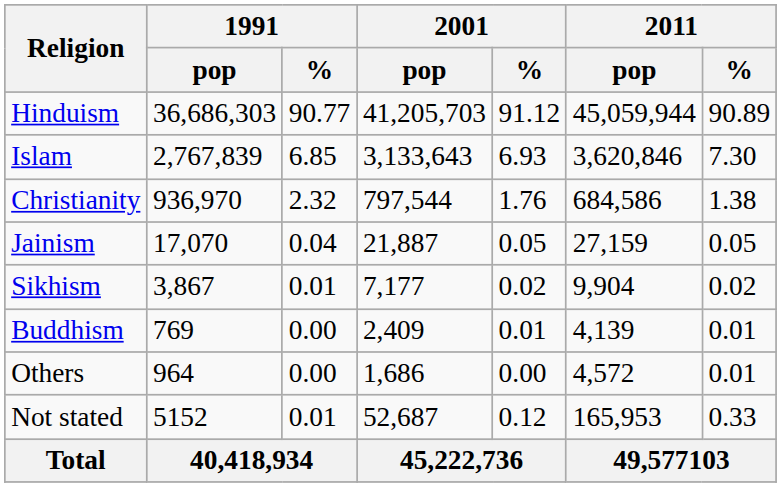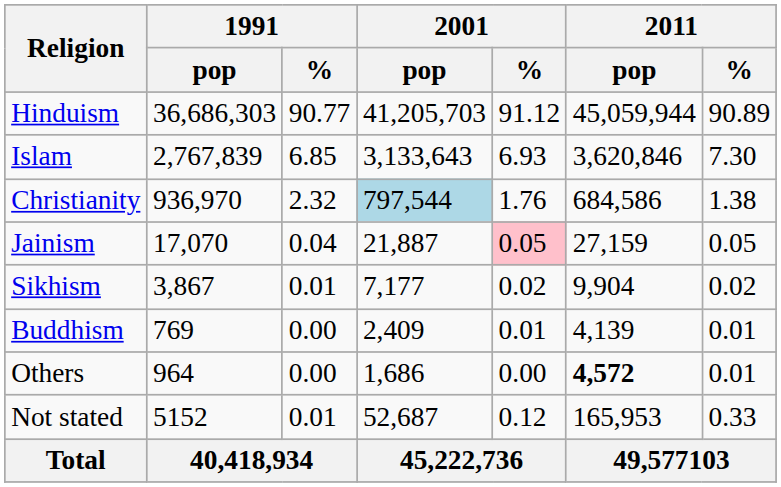(407, 199) no background -> (407, 199) lightblue background
(523, 243) no background -> (523, 243) pink background
(604, 373) normal -> (604, 373) bold
